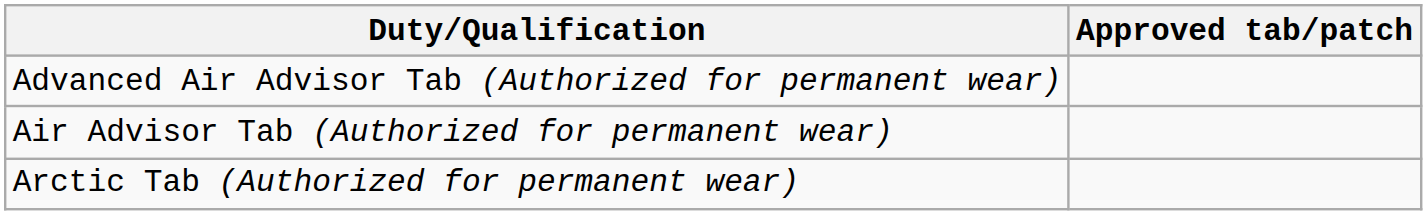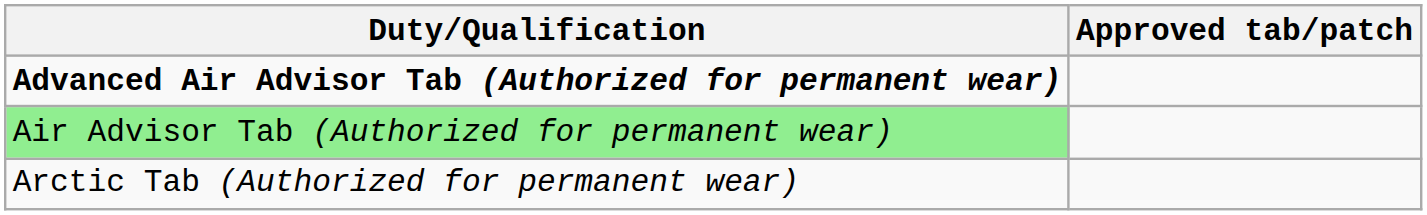(537, 81) normal -> (537, 81) bold
(453, 132) no background -> (453, 132) lightgreen background
